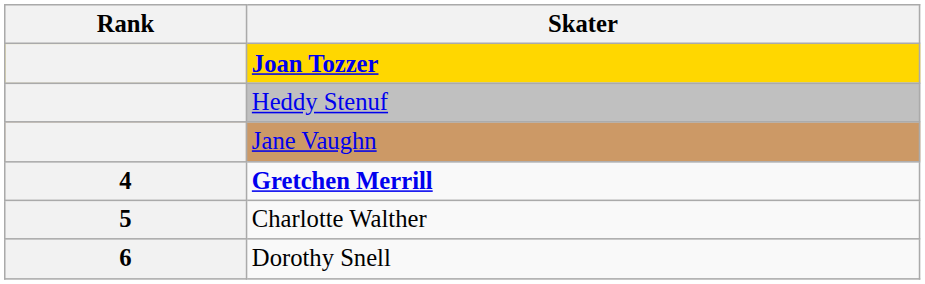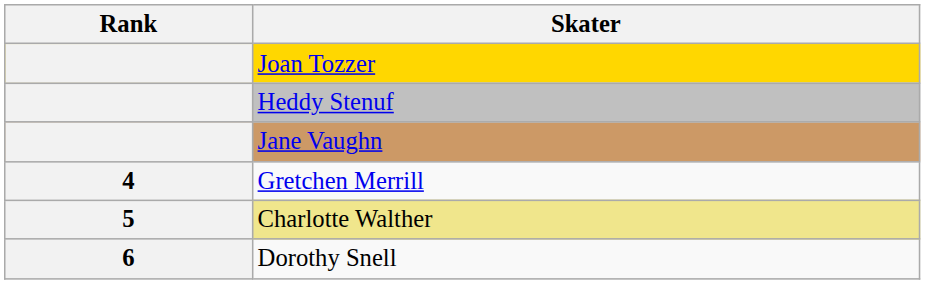(315, 63) bold -> (316, 63) normal
(342, 180) bold -> (341, 180) normal
(339, 219) no background -> (345, 219) khaki background
